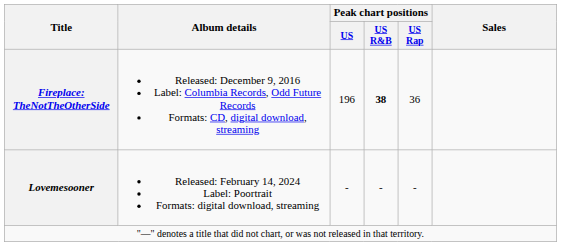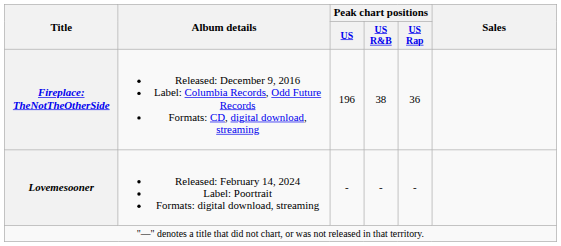(381, 99) bold -> (381, 99) normal
